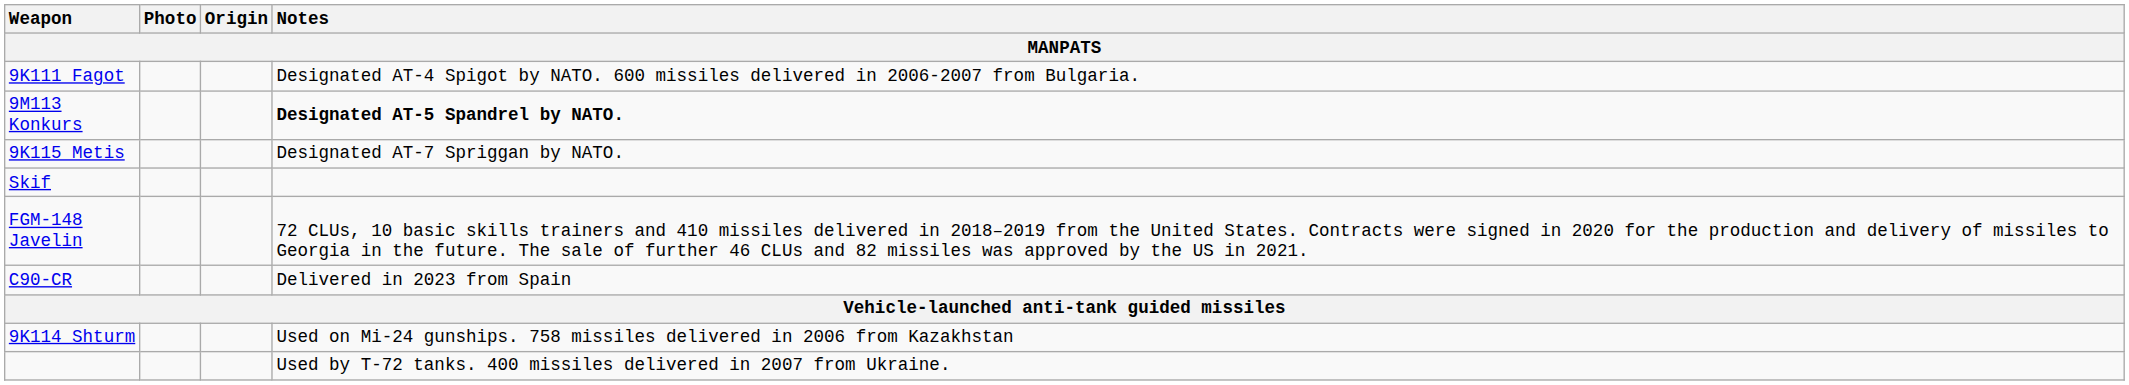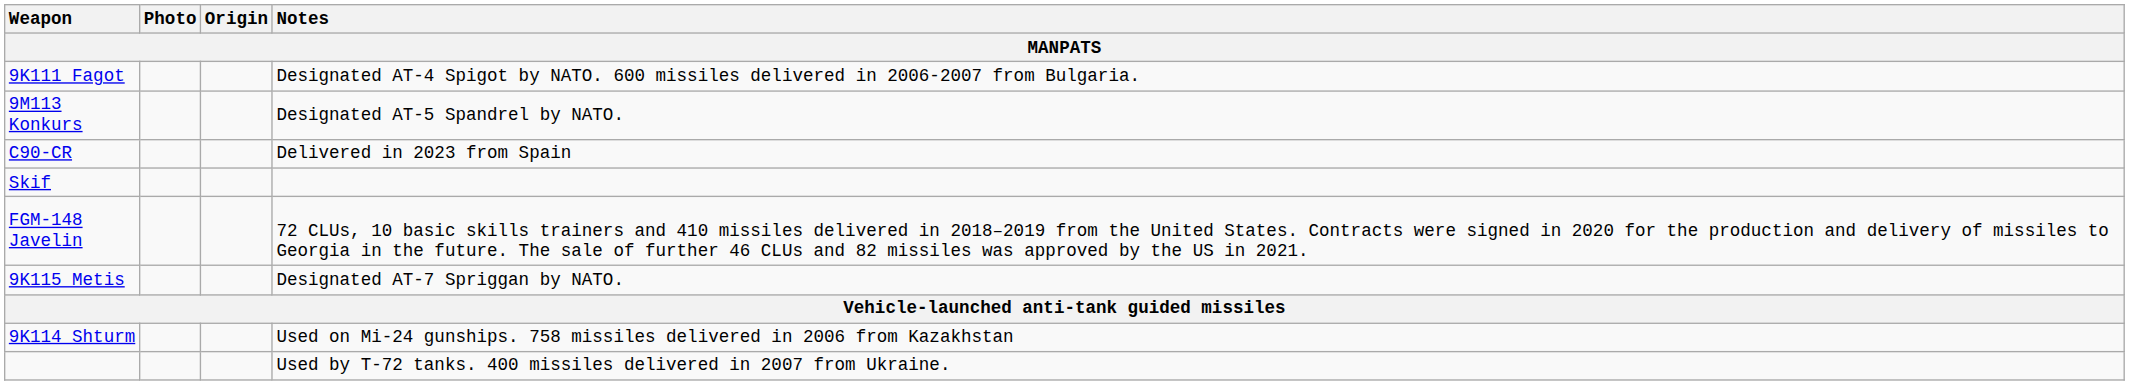(450, 115) bold -> (450, 115) normal
rows swapped: (67, 154) <-> (40, 280)
